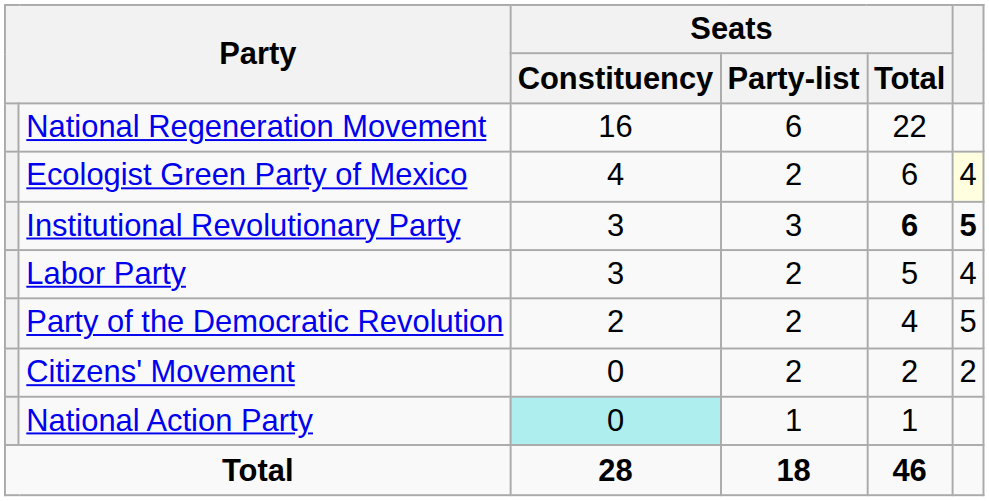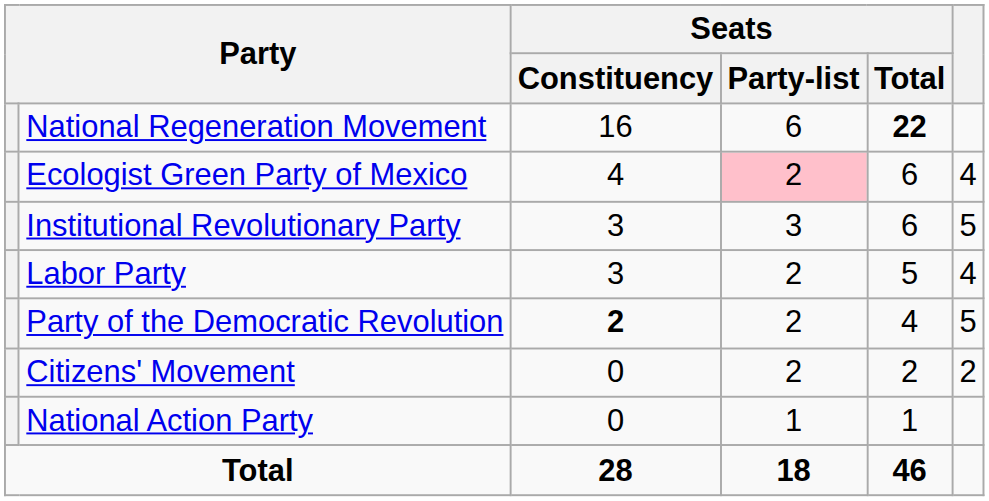(910, 126) normal -> (910, 126) bold
(794, 175) no background -> (794, 175) pink background
(968, 175) lightyellow background -> (968, 175) no background
(910, 224) bold -> (910, 224) normal
(968, 224) bold -> (968, 224) normal
(615, 322) normal -> (615, 322) bold
(615, 420) paleturquoise background -> (615, 420) no background
